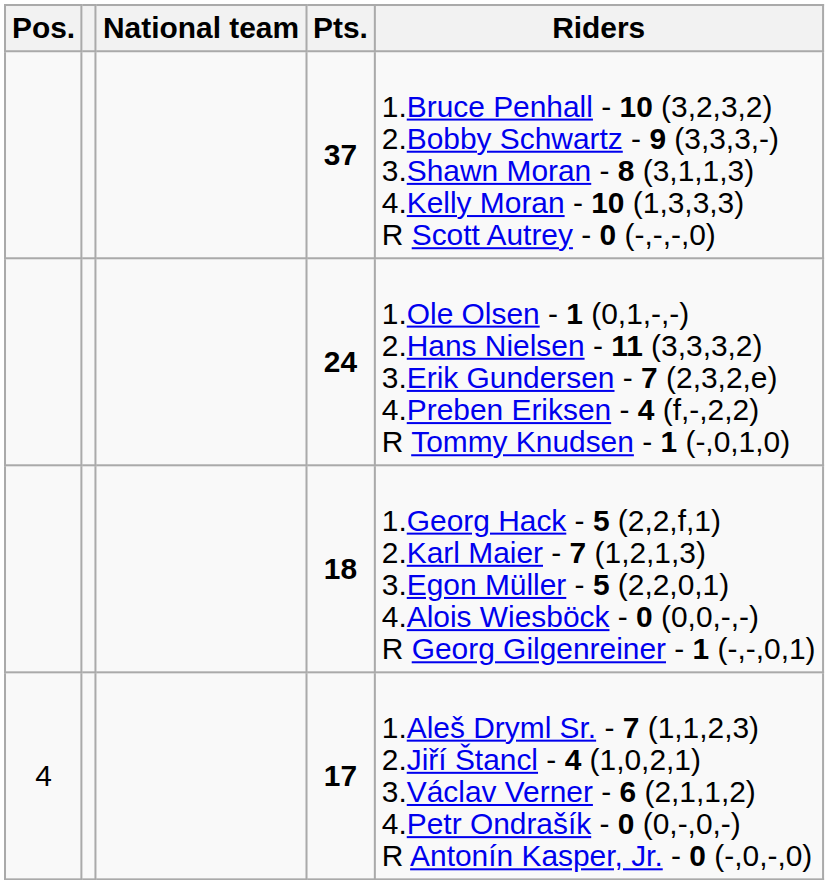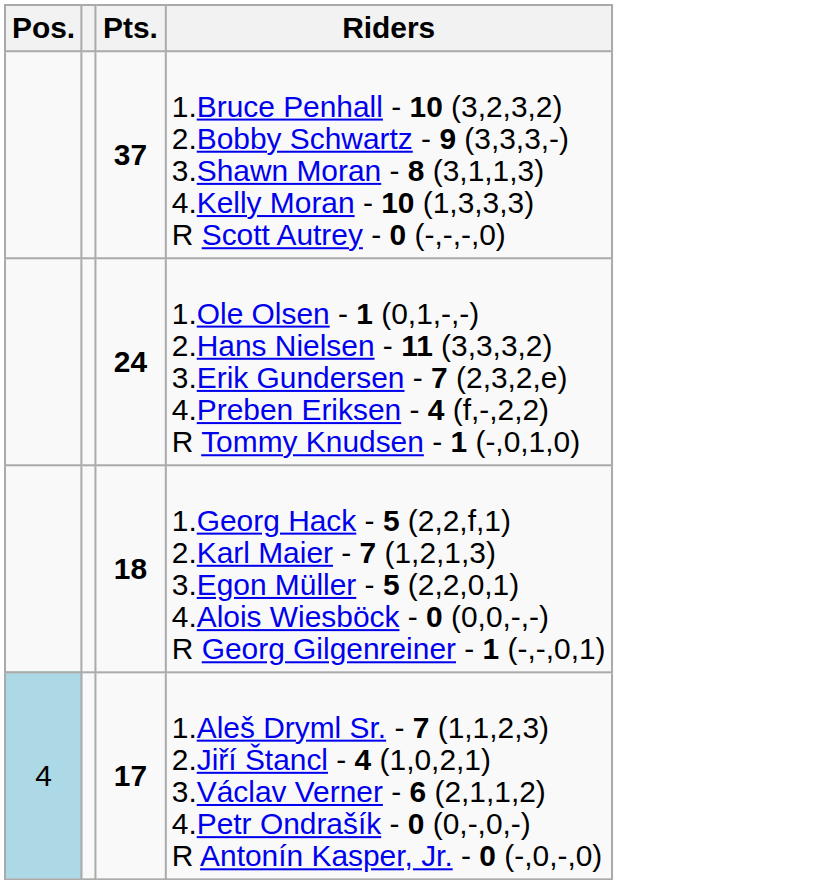- column: (201, 28)
(44, 775) no background -> (44, 775) lightblue background
